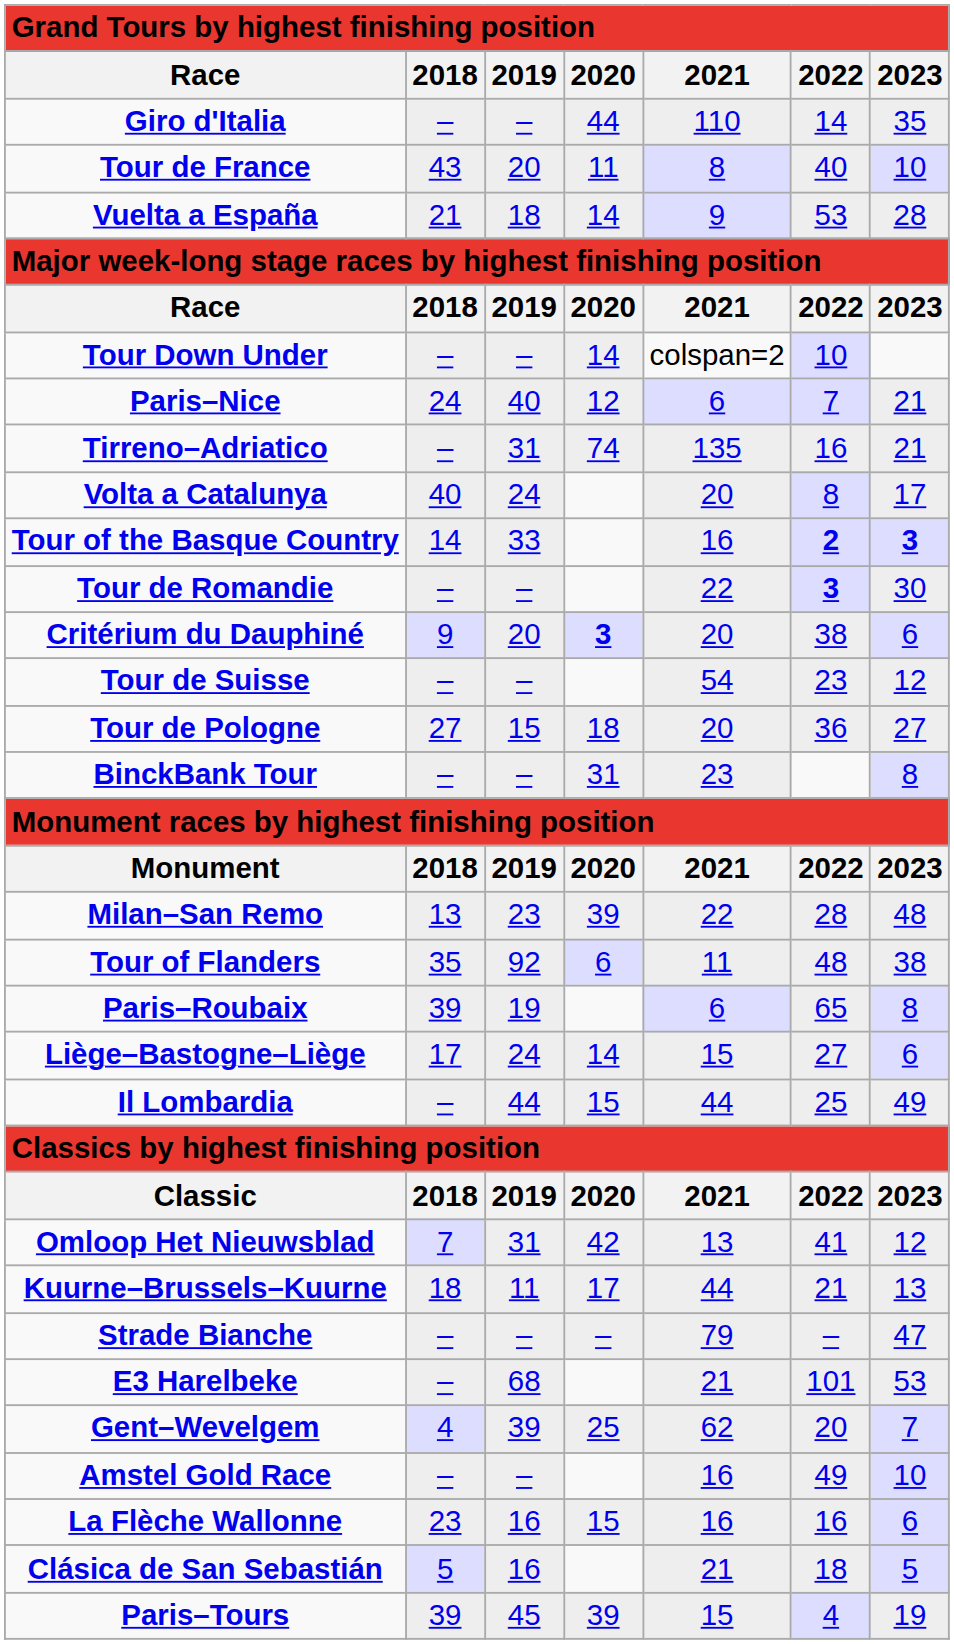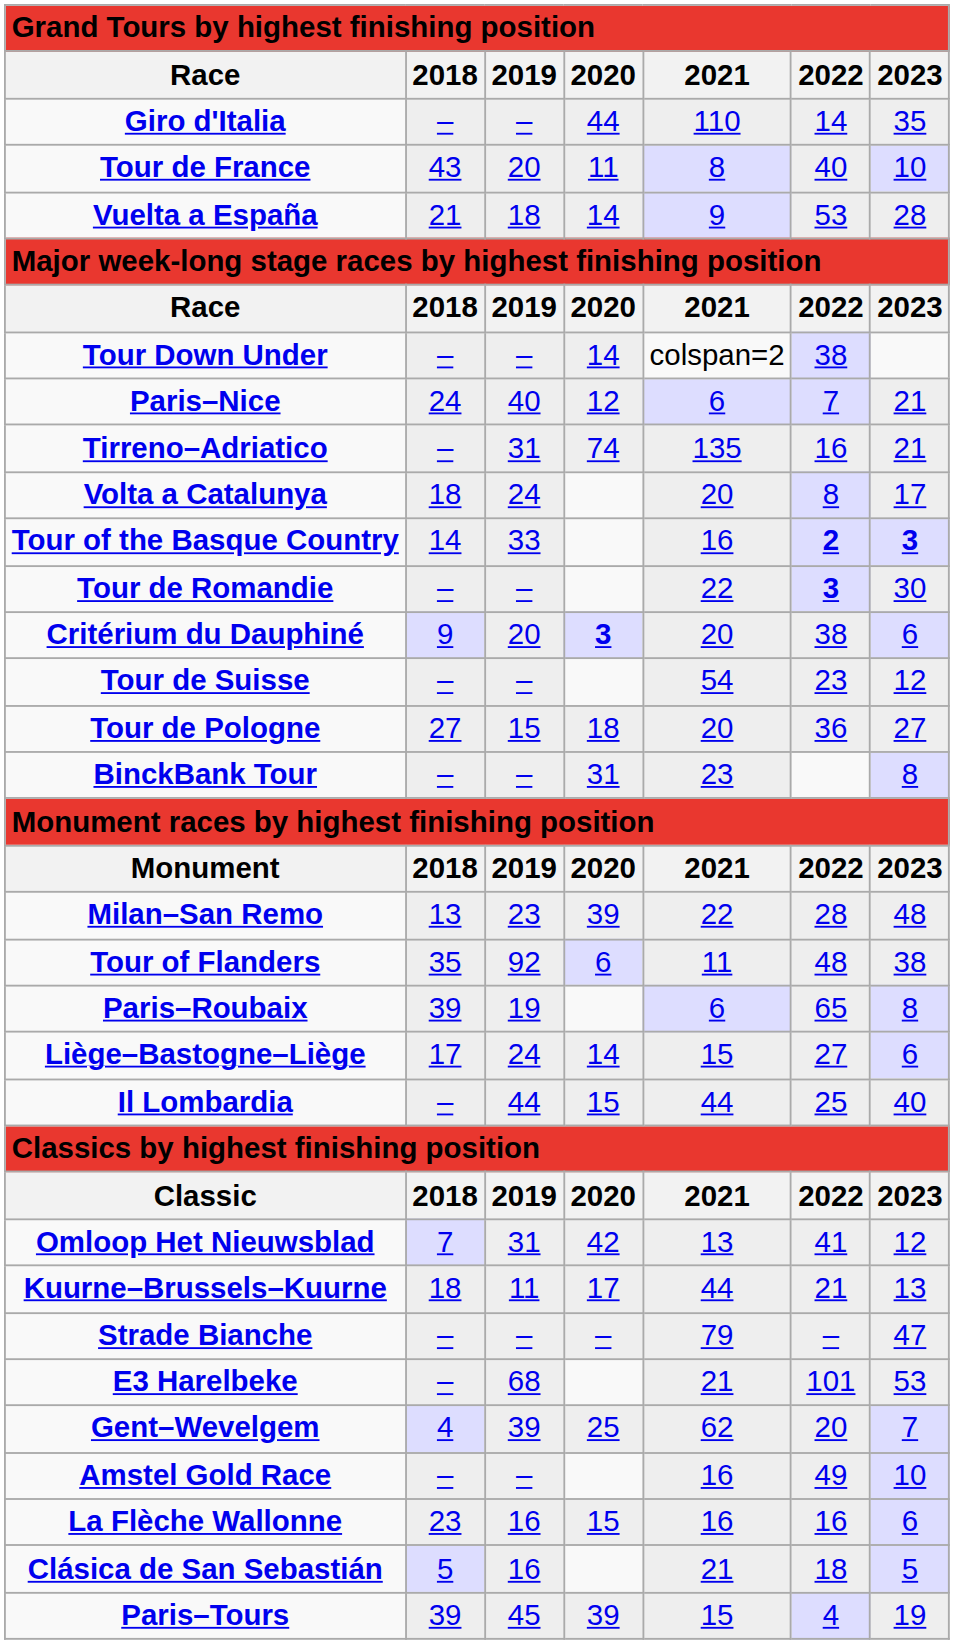(831, 354) 10 -> (831, 354) 38
(445, 494) 40 -> (445, 494) 18
(910, 1101) 49 -> (910, 1101) 40
